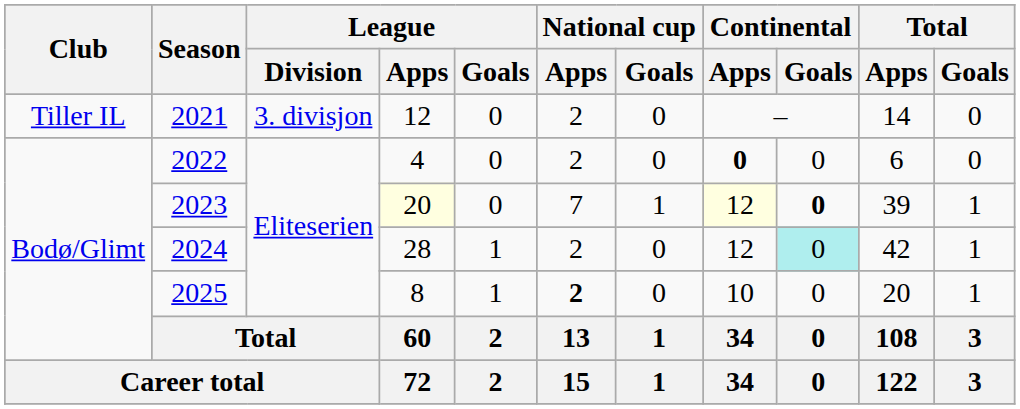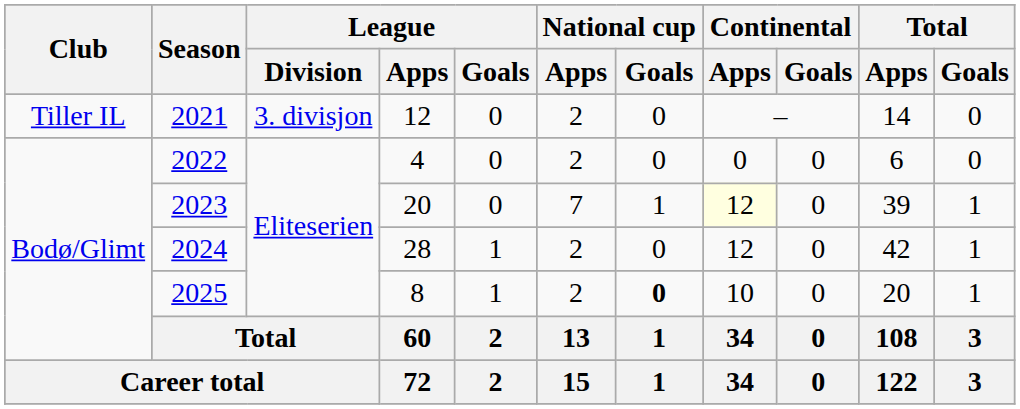(740, 159) bold -> (740, 159) normal
(417, 204) lightyellow background -> (417, 204) no background
(818, 204) bold -> (818, 204) normal
(818, 248) paleturquoise background -> (818, 248) no background
(576, 293) bold -> (576, 293) normal
(659, 293) normal -> (659, 293) bold
